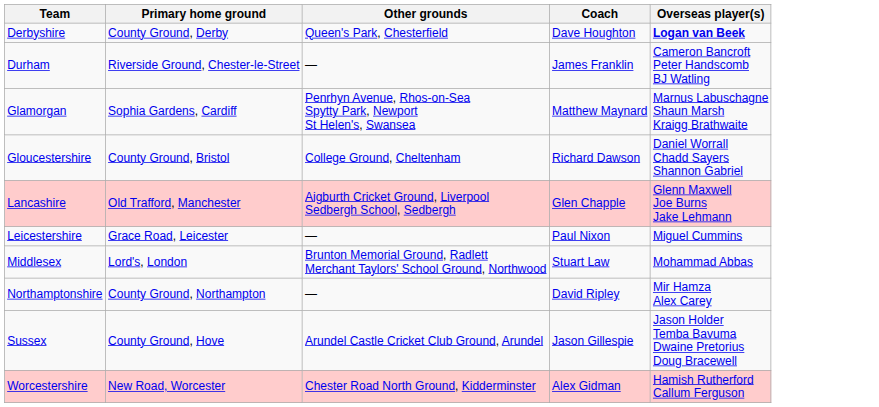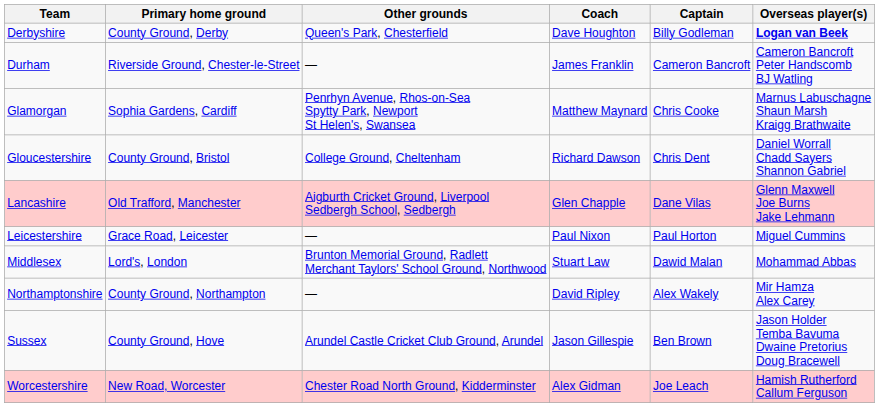+ column: (702, 14)
